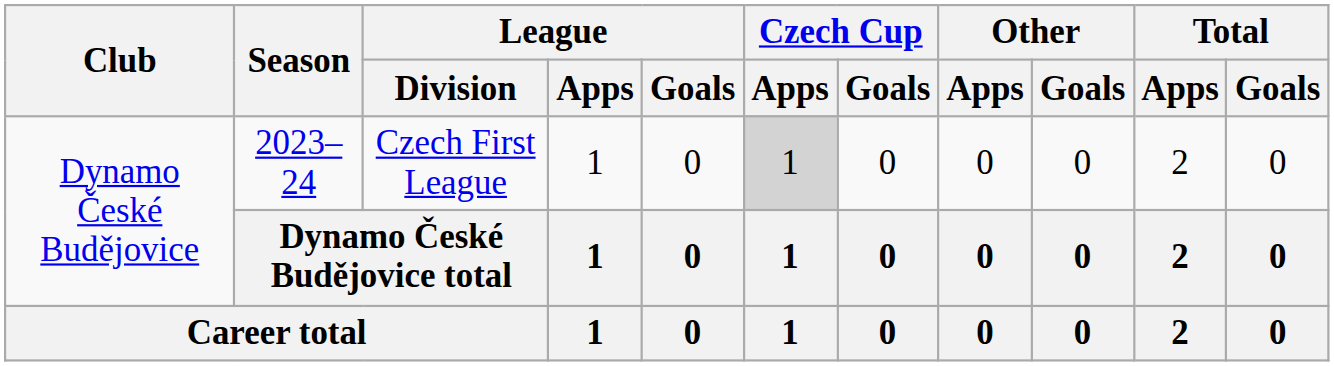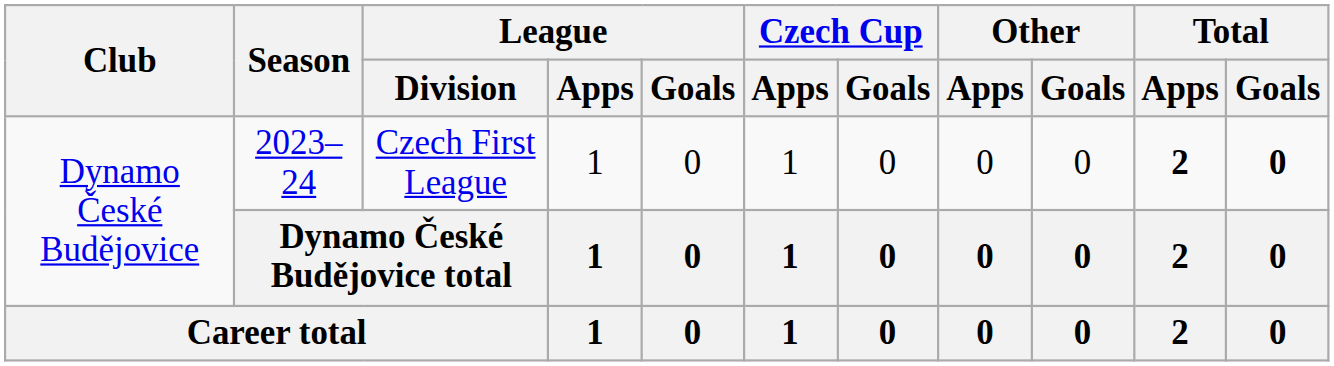(790, 162) lightgrey background -> (790, 162) no background
(1180, 162) normal -> (1180, 162) bold
(1278, 162) normal -> (1278, 162) bold
